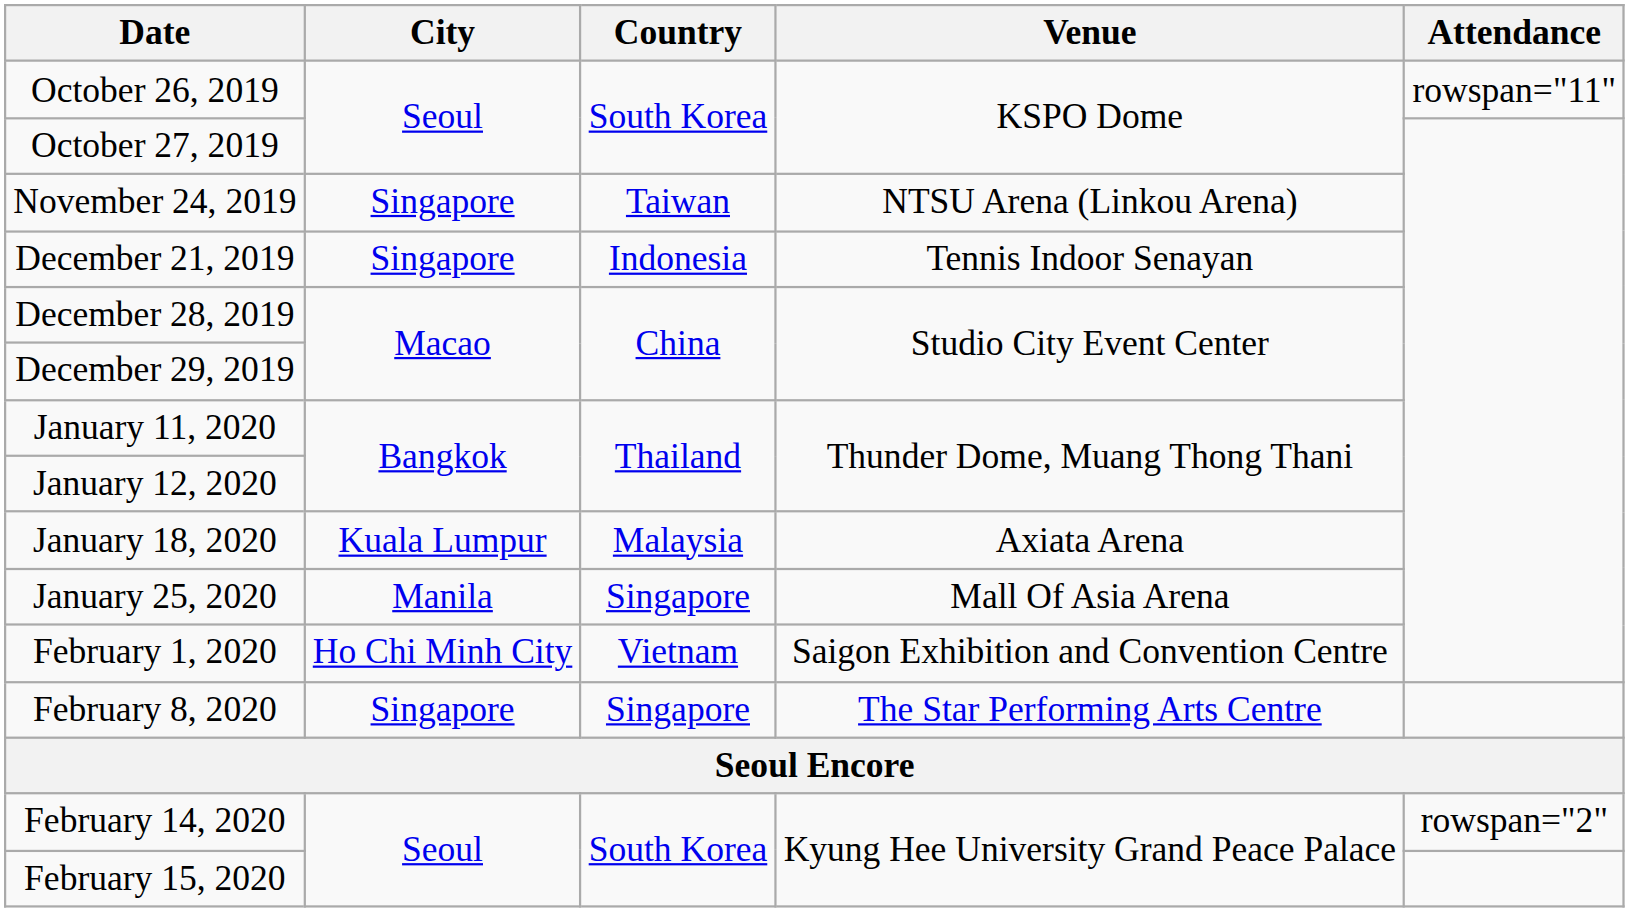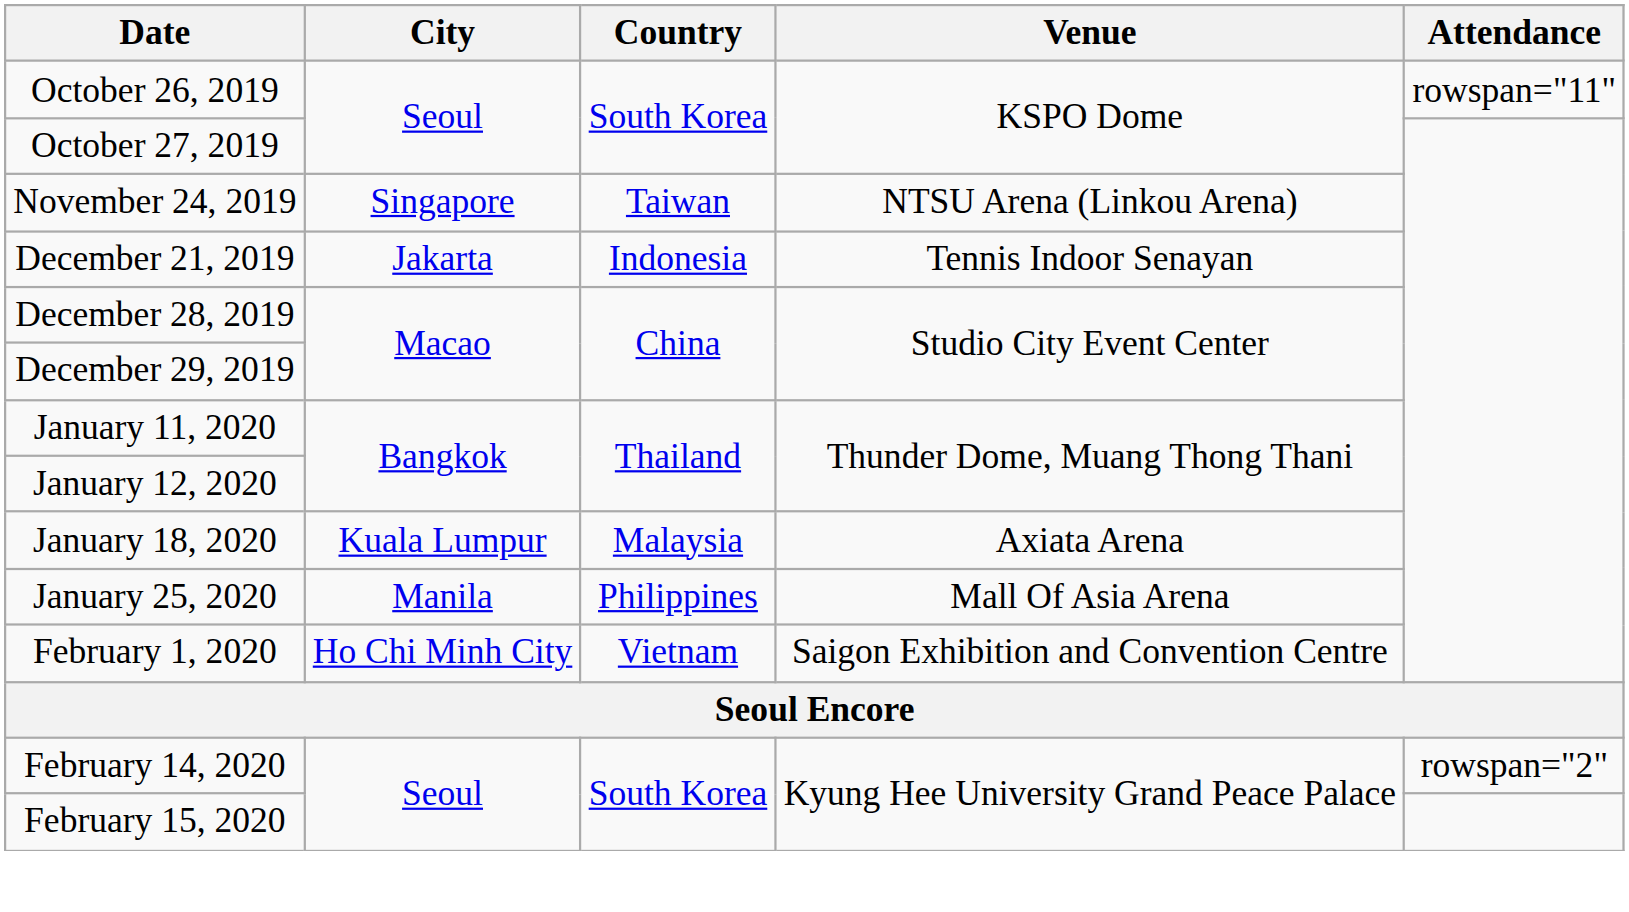(443, 257) Singapore -> (443, 257) Jakarta
(678, 595) Singapore -> (678, 595) Philippines
- row: (155, 708)
